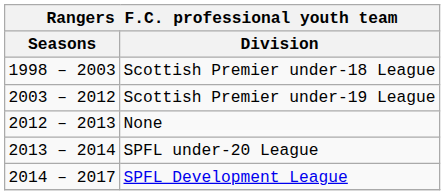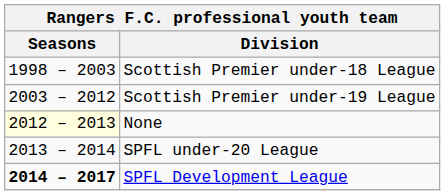(62, 124) no background -> (62, 124) lightyellow background
(62, 177) normal -> (62, 177) bold
